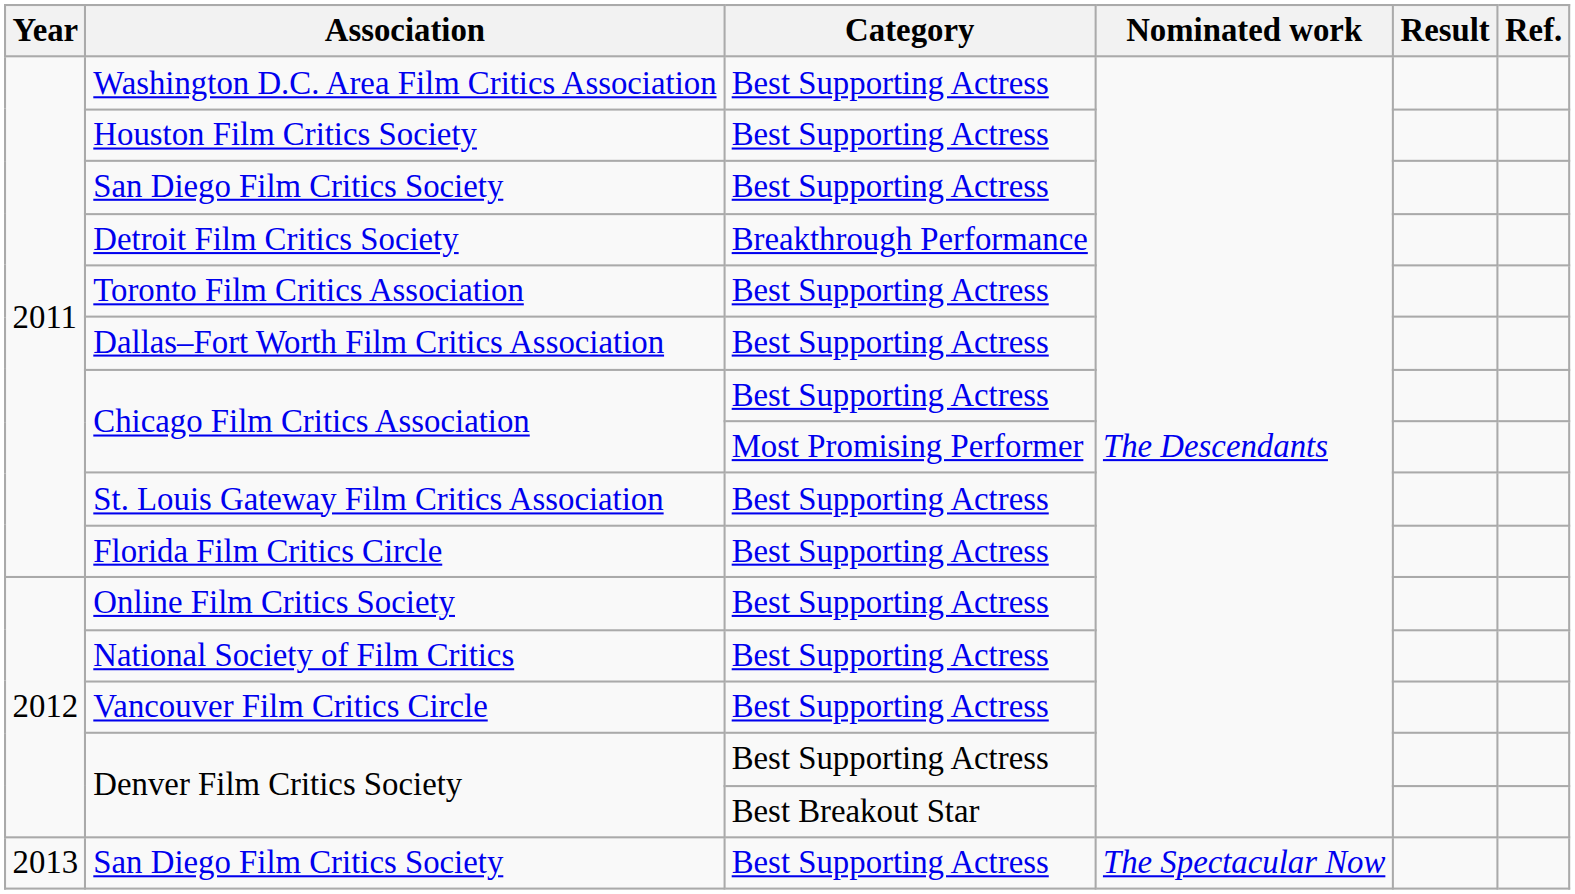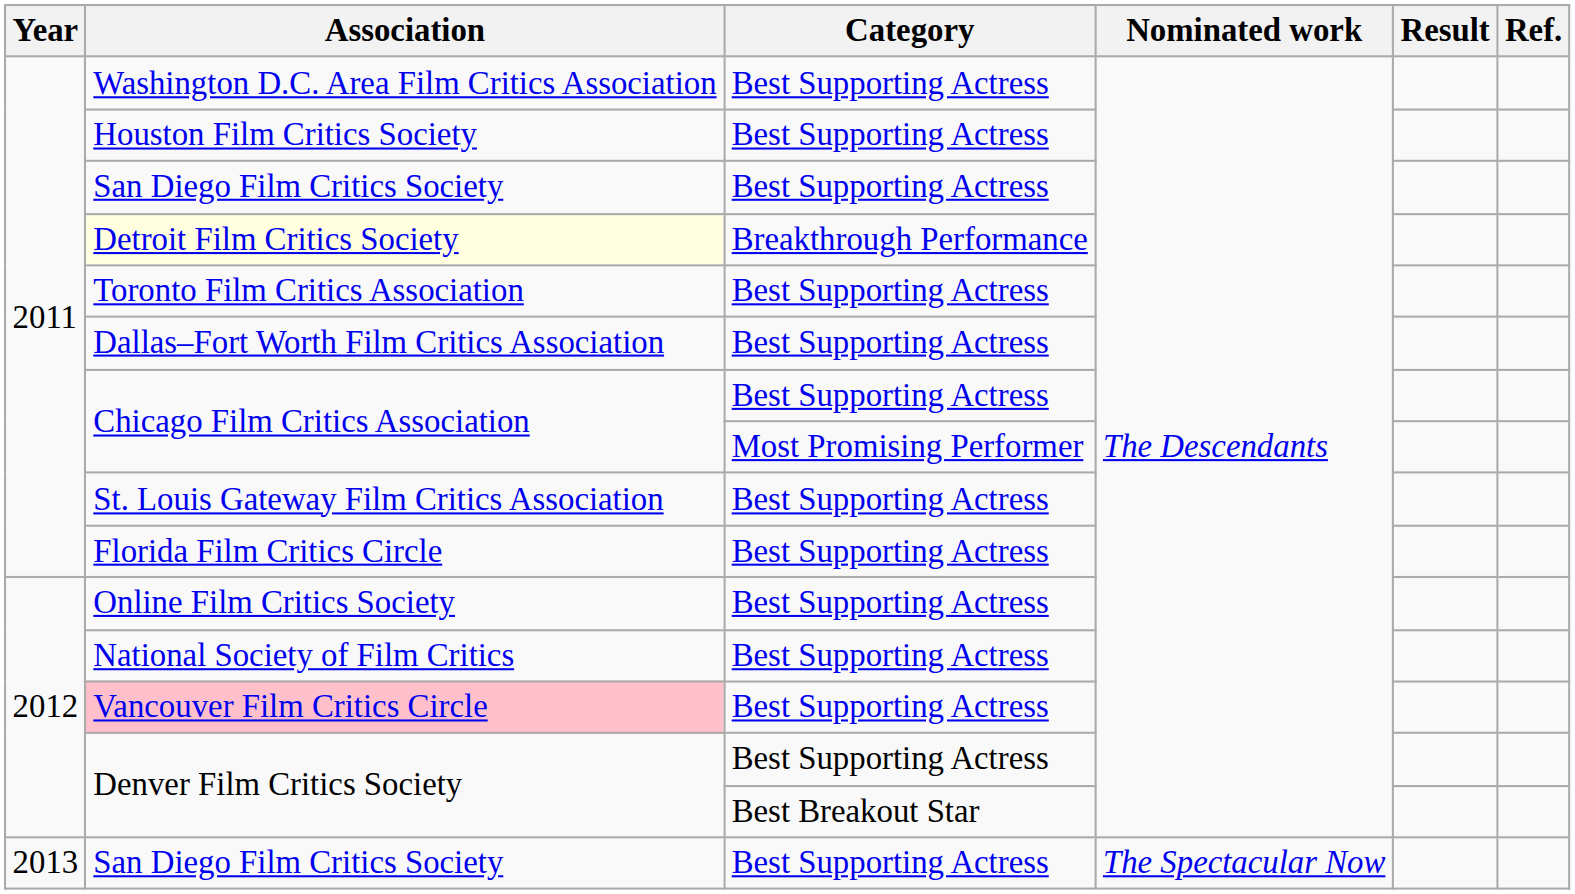(276, 238) no background -> (276, 238) lightyellow background
(291, 706) no background -> (291, 706) pink background
